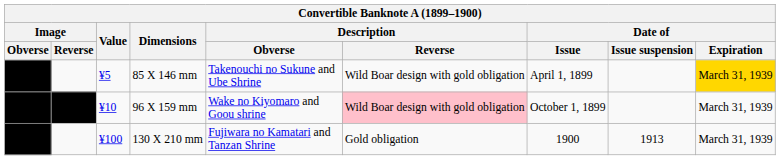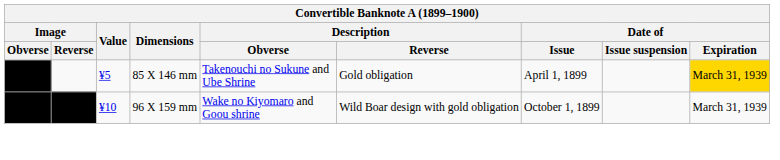(435, 75) Wild Boar design with gold obligation -> (376, 75) Gold obligation
(435, 107) pink background -> (429, 107) no background
- row: (168, 139)
